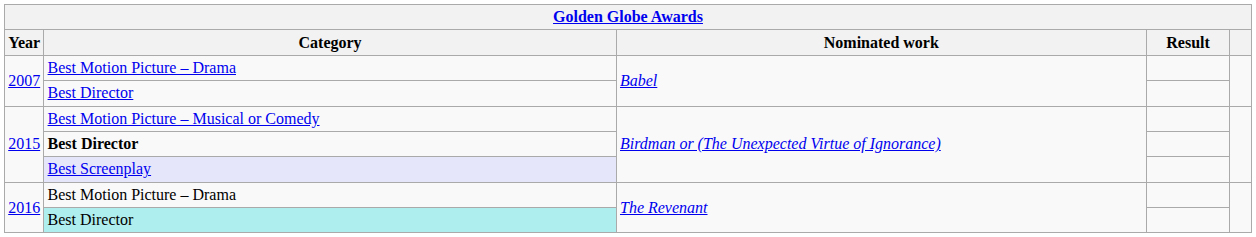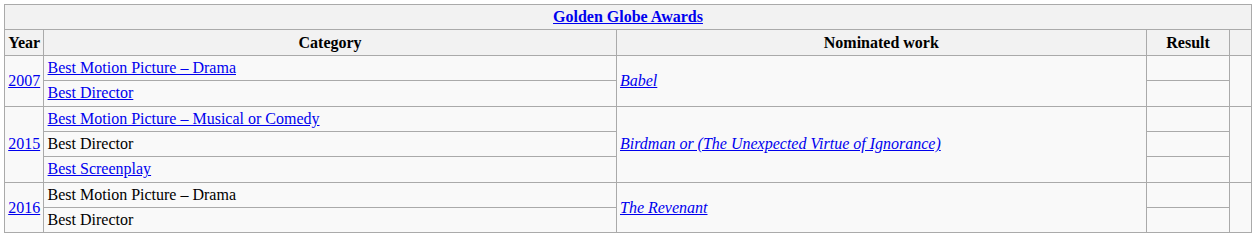(93, 144) bold -> (90, 144) normal
(99, 169) lavender background -> (99, 169) no background
(90, 220) paleturquoise background -> (90, 220) no background
